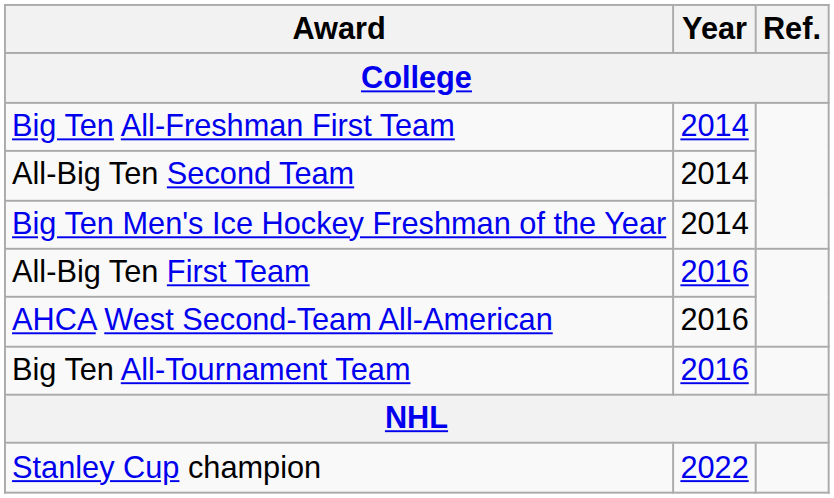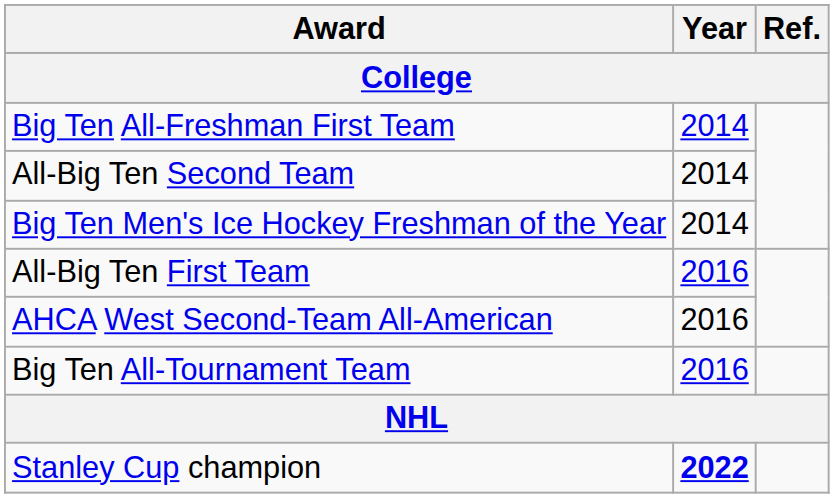(715, 467) normal -> (715, 467) bold
